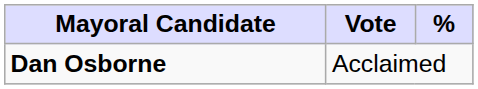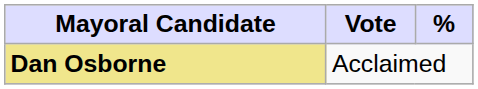(88, 63) no background -> (88, 63) khaki background
